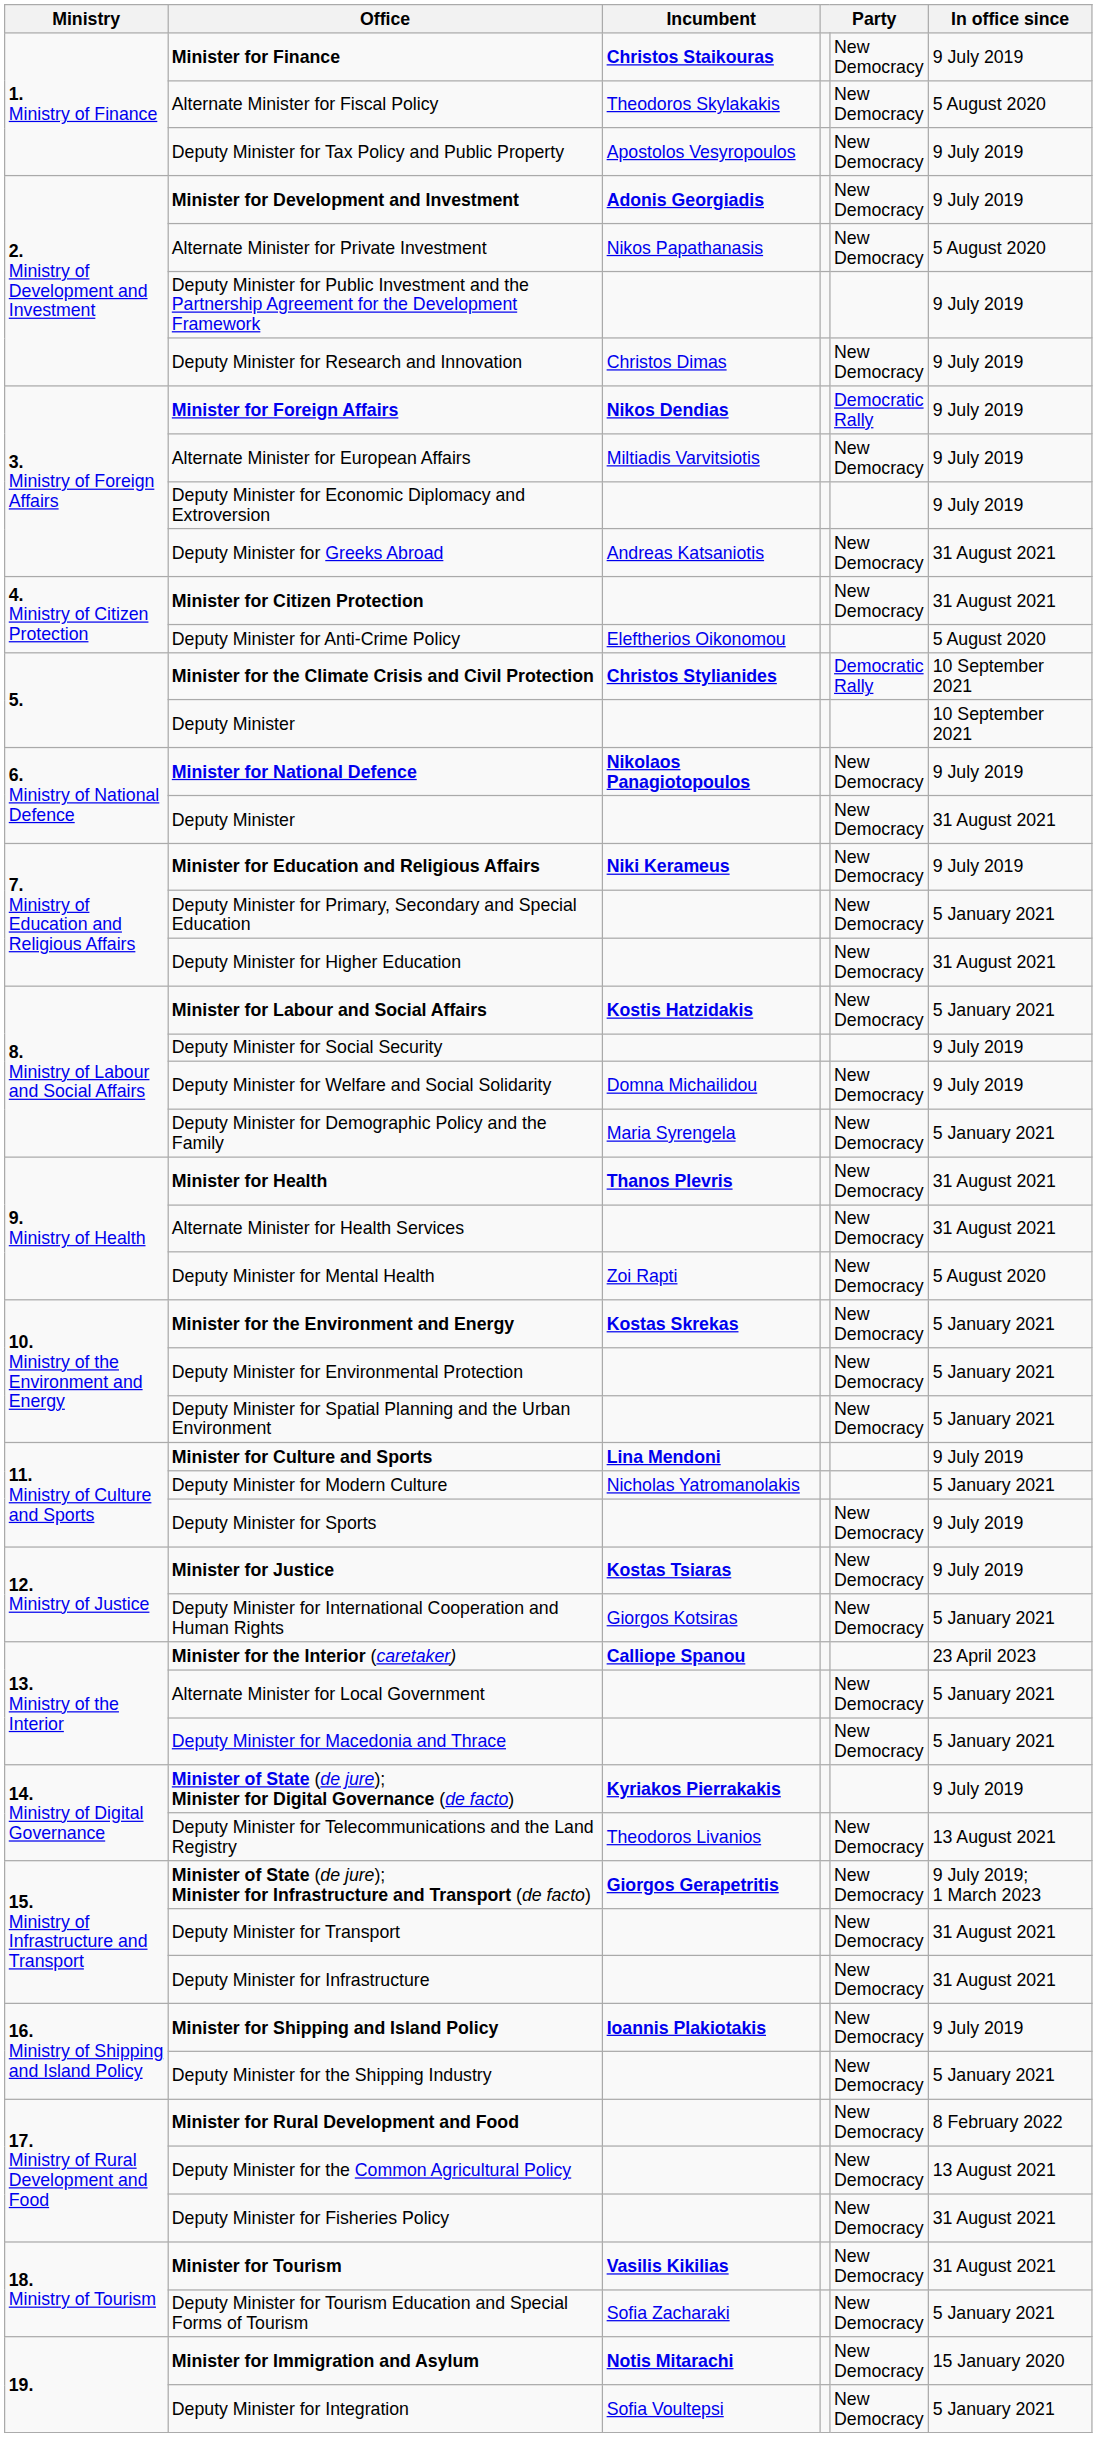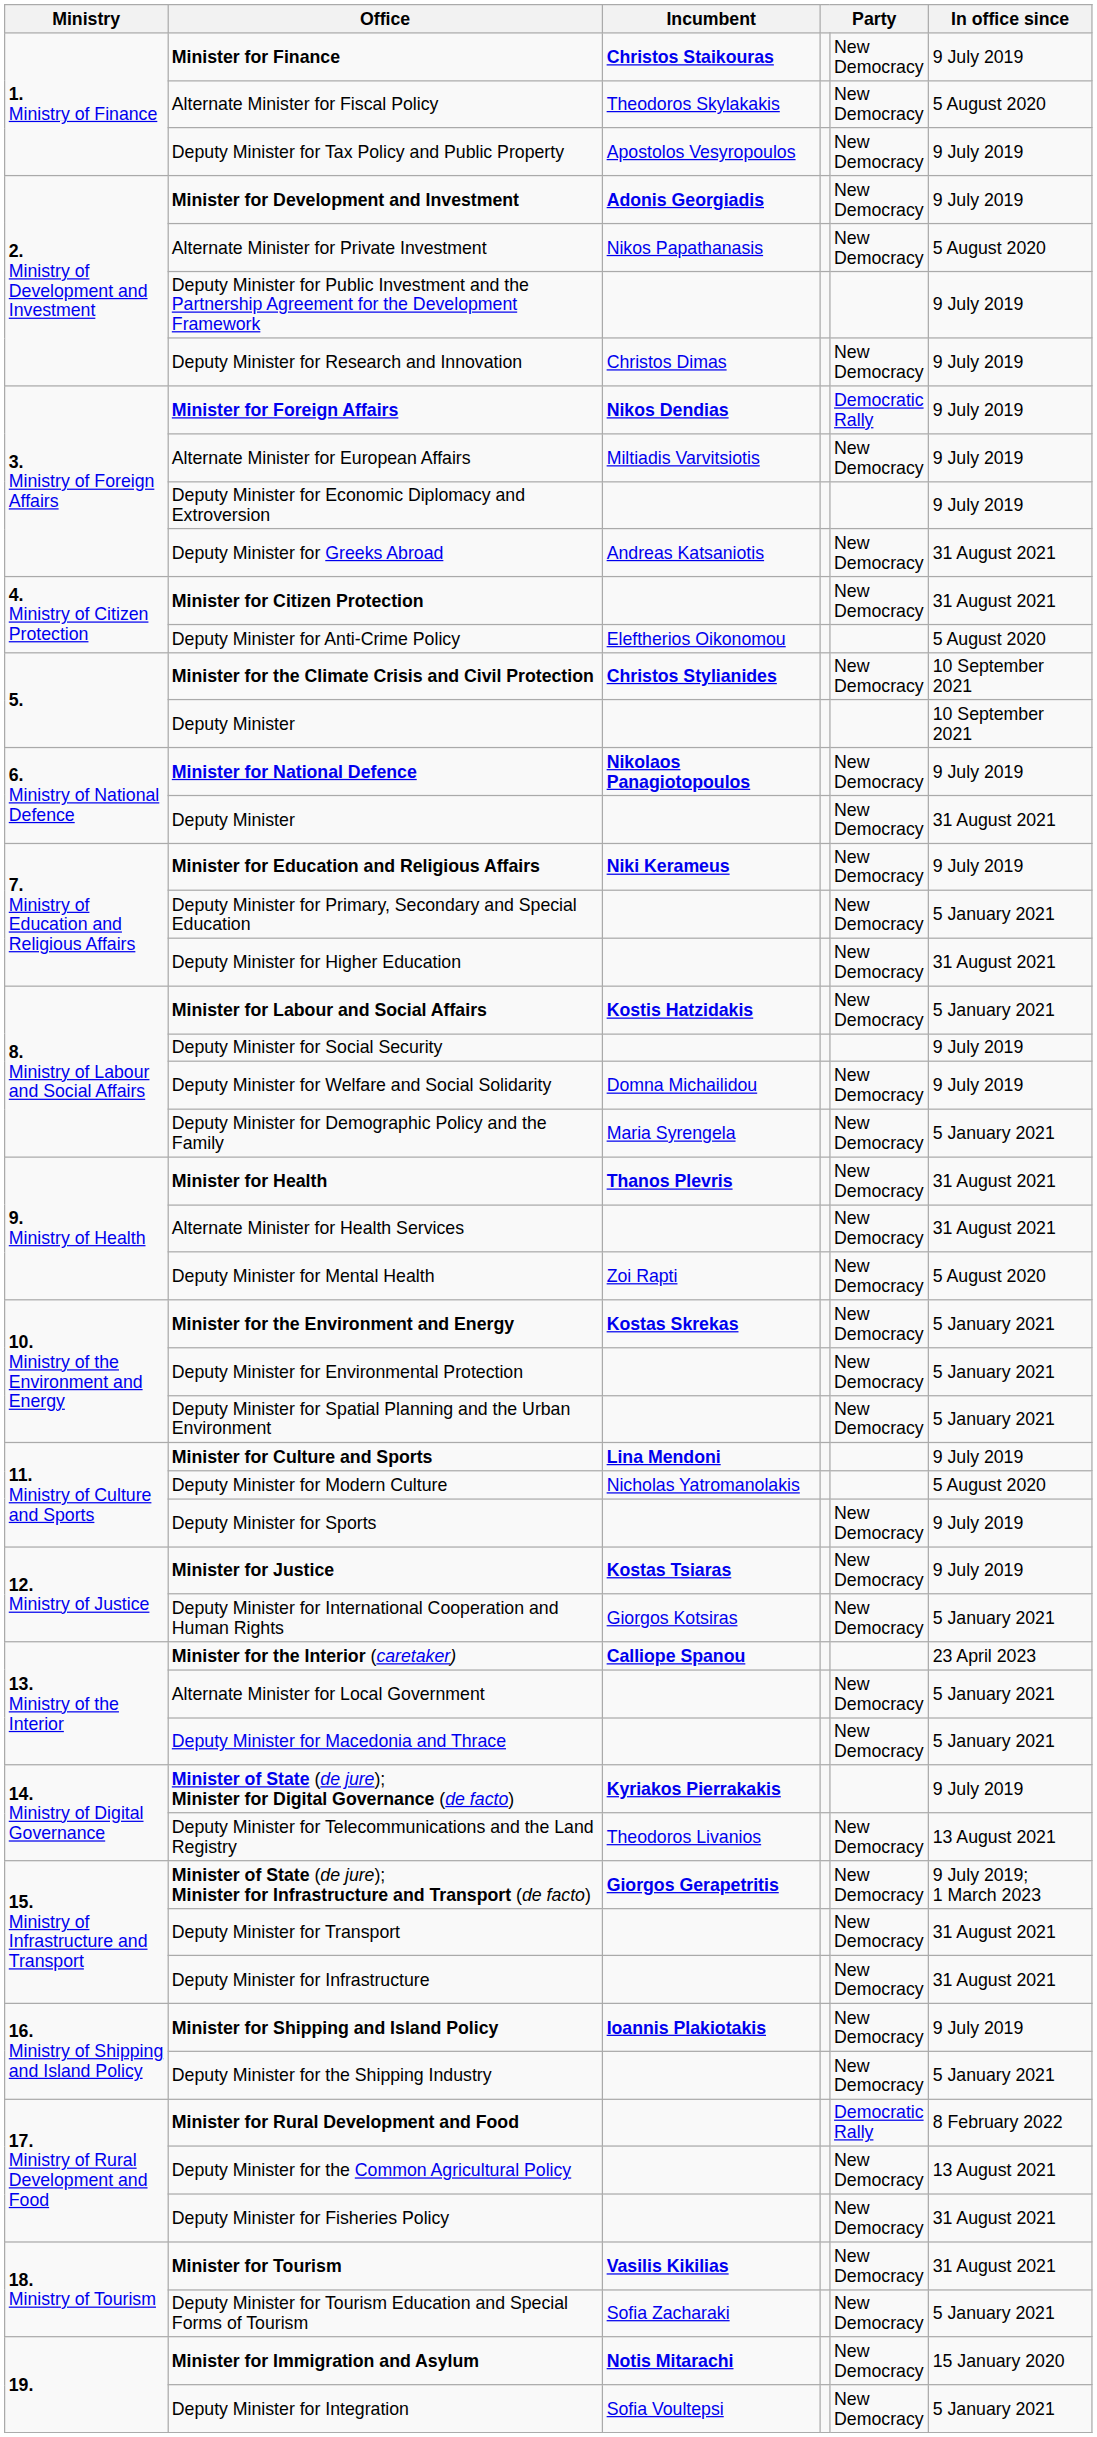(879, 676) Democratic Rally -> (879, 676) New Democracy
(994, 1485) 5 January 2021 -> (989, 1485) 5 August 2020
(879, 2123) New Democracy -> (879, 2123) Democratic Rally
